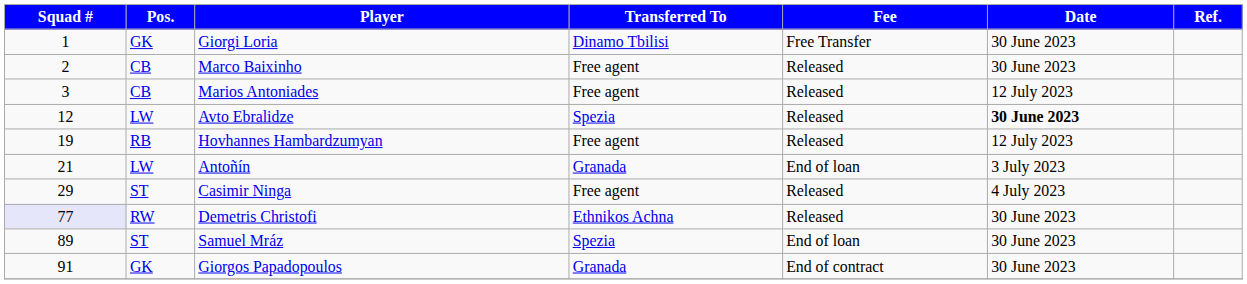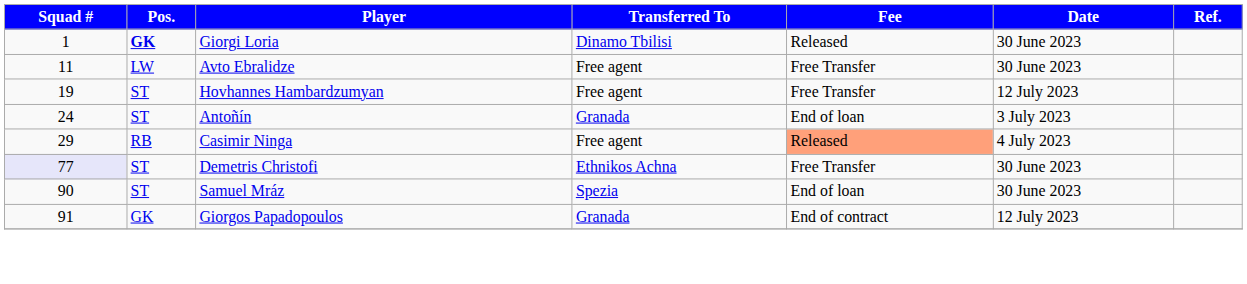(141, 42) normal -> (143, 42) bold
(829, 42) Free Transfer -> (819, 42) Released
- row: (250, 66)
- row: (258, 91)
(65, 116) 12 -> (66, 66) 11
(594, 116) Spezia -> (609, 66) Free agent
(815, 116) Released -> (833, 66) Free Transfer
(1035, 116) bold -> (1039, 66) normal
(140, 141) RB -> (140, 91) ST
(815, 141) Released -> (833, 91) Free Transfer
(65, 166) 21 -> (66, 116) 24
(142, 166) LW -> (140, 116) ST
(139, 191) ST -> (141, 141) RB
(815, 191) no background -> (819, 141) lightsalmon background
(142, 216) RW -> (140, 166) ST
(815, 216) Released -> (833, 166) Free Transfer
(65, 241) 89 -> (66, 191) 90
(1033, 266) 30 June 2023 -> (1038, 216) 12 July 2023
